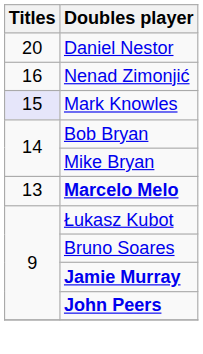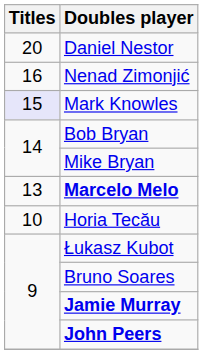+ row: (112, 219)
